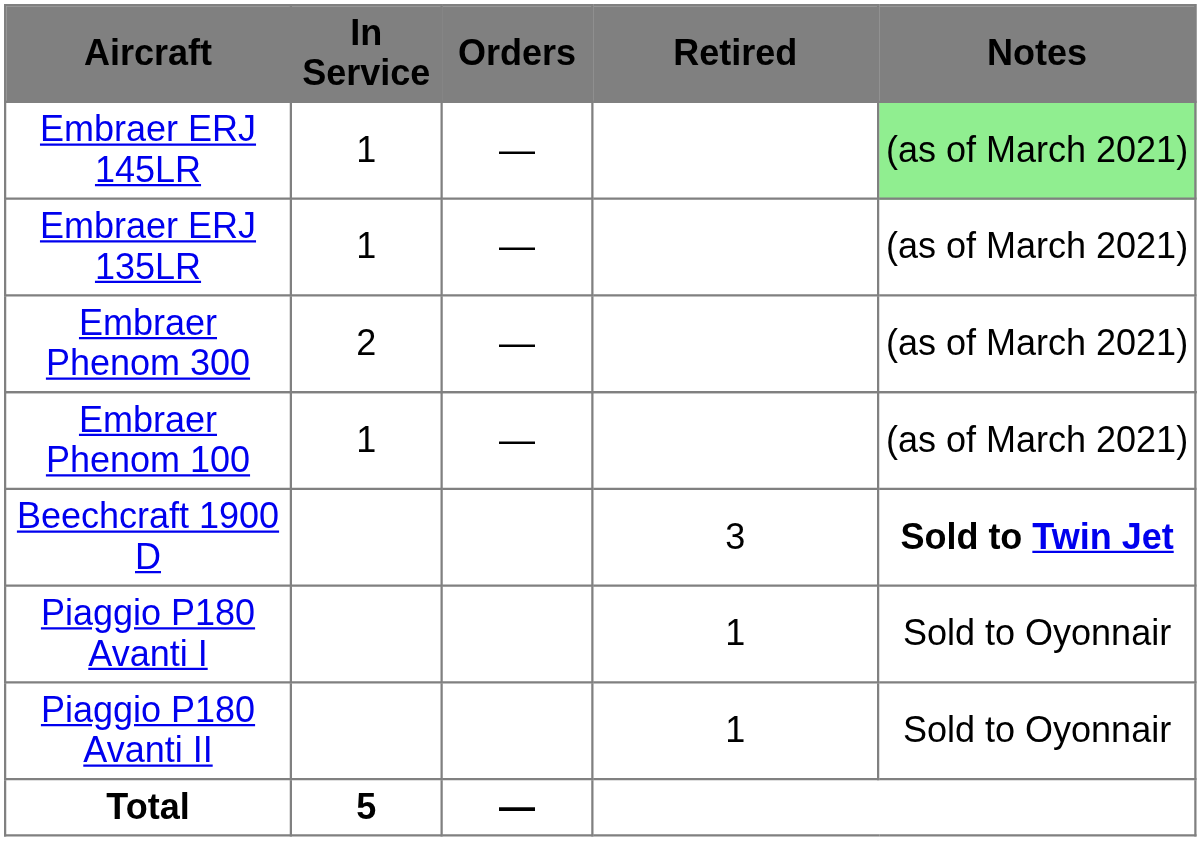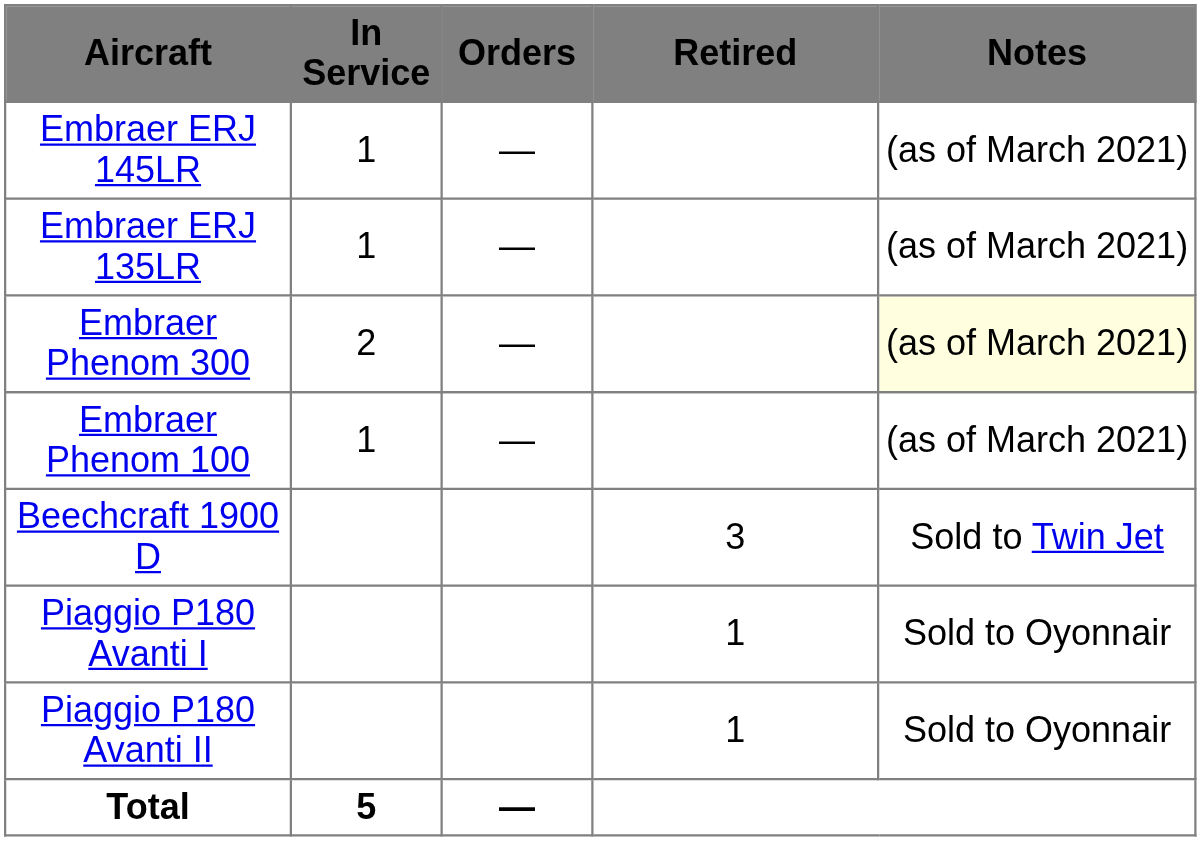(1037, 149) lightgreen background -> (1037, 149) no background
(1037, 343) no background -> (1037, 343) lightyellow background
(1037, 536) bold -> (1037, 536) normal
